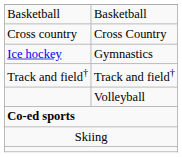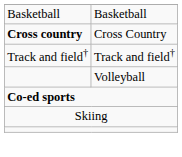(42, 34) normal -> (45, 34) bold
- row: (123, 53)
